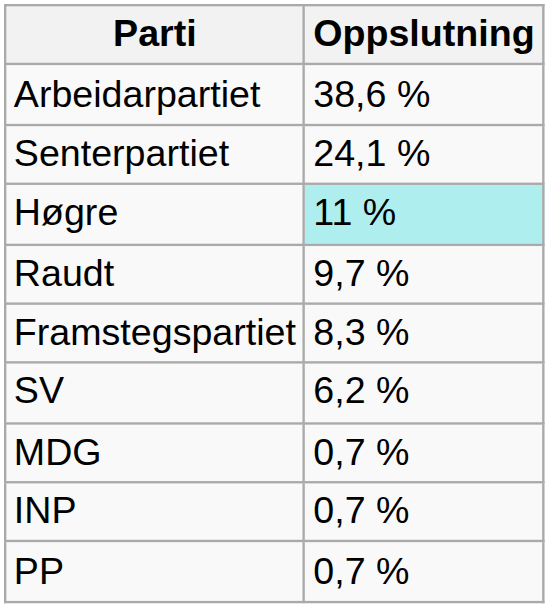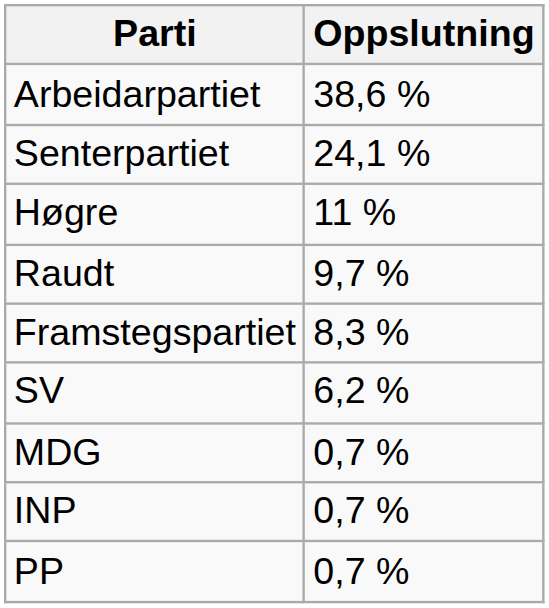(355, 213) paleturquoise background -> (355, 213) no background
